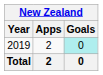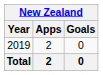(81, 45) paleturquoise background -> (81, 45) no background
